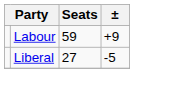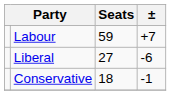(111, 36) +9 -> (148, 36) +7
(110, 57) -5 -> (146, 57) -6
+ row: (53, 79)
